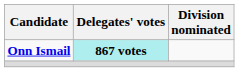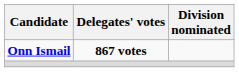(121, 50) paleturquoise background -> (121, 50) no background
